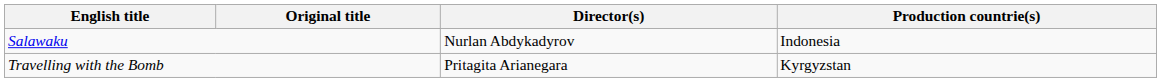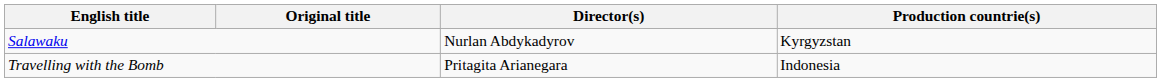(810, 41) Indonesia -> (816, 41) Kyrgyzstan
(816, 65) Kyrgyzstan -> (810, 65) Indonesia
